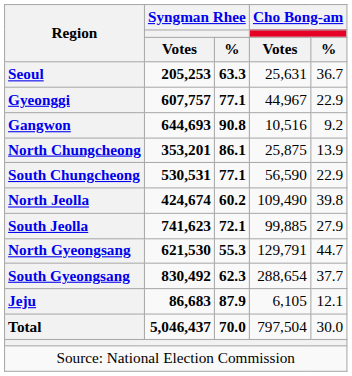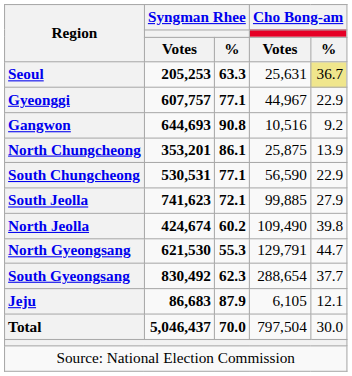(330, 74) no background -> (330, 74) khaki background
rows swapped: (49, 200) <-> (48, 226)
